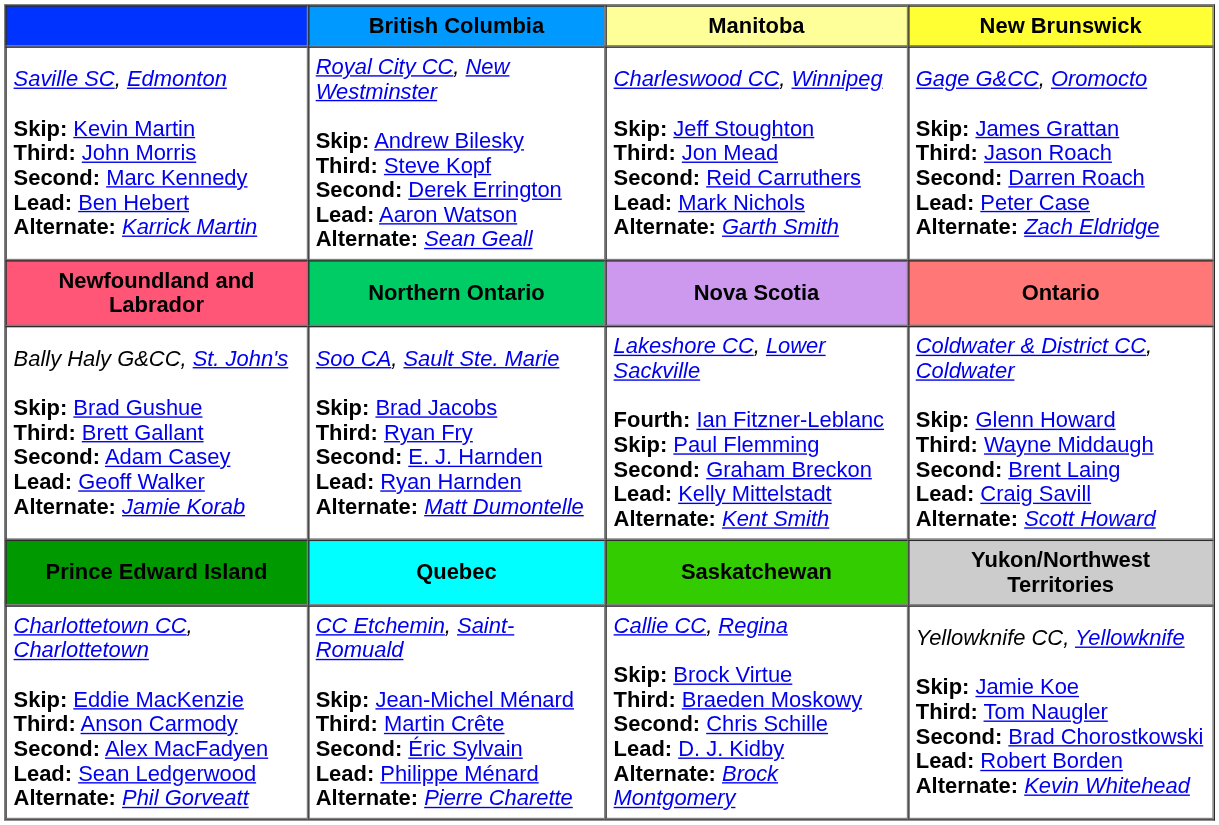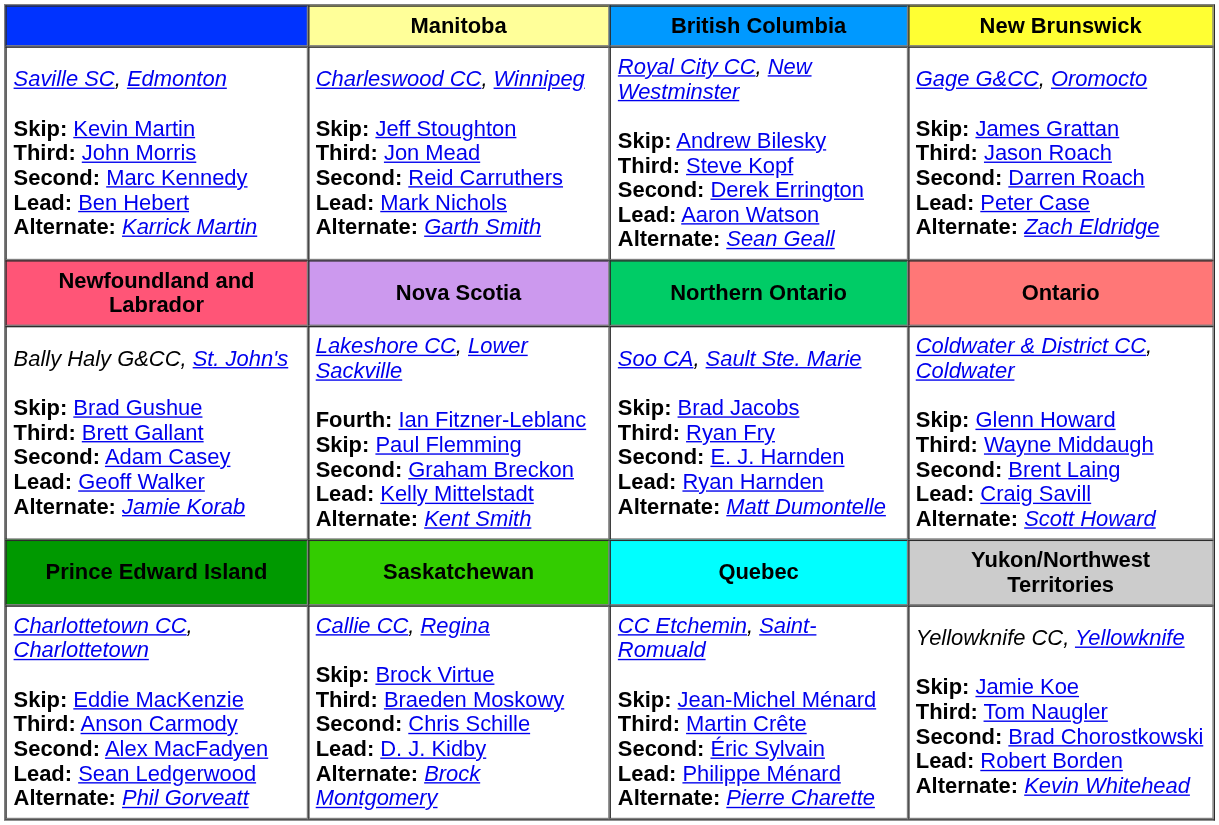columns swapped: (456, 25) <-> (756, 25)
